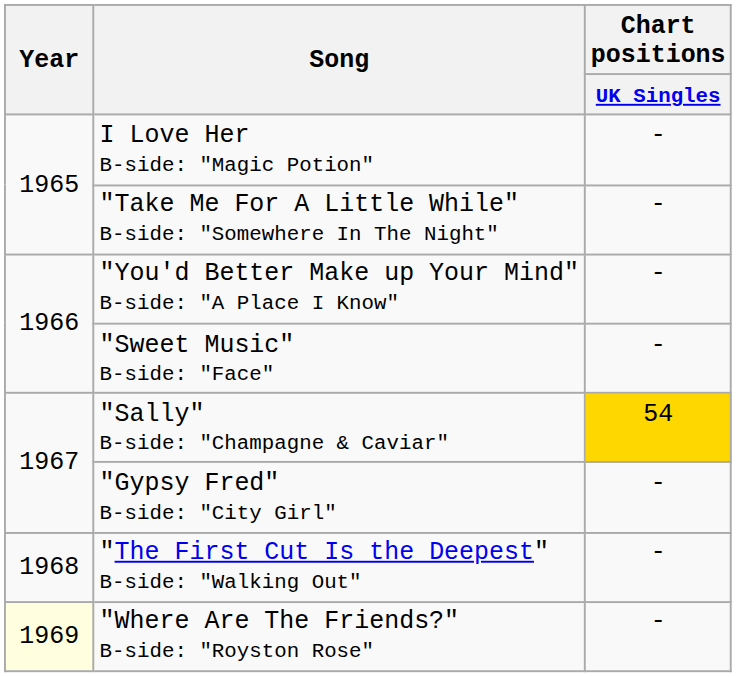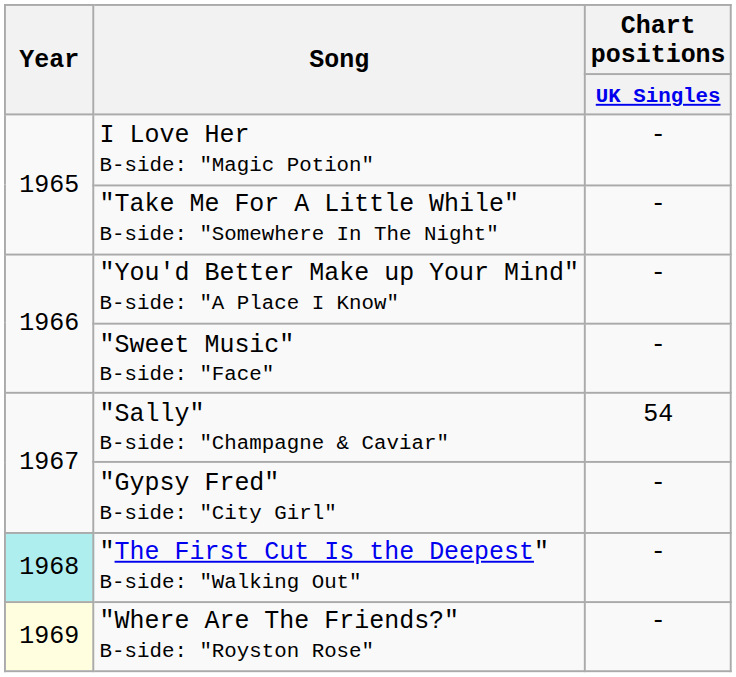(658, 413) gold background -> (658, 413) no background
(49, 567) no background -> (49, 567) paleturquoise background
